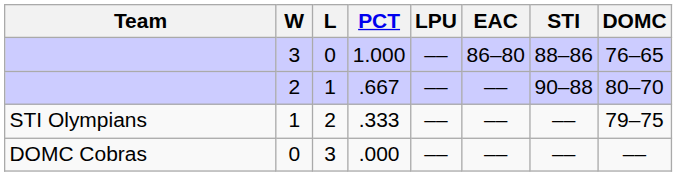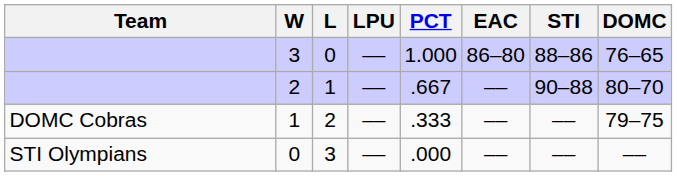columns swapped: (379, 21) <-> (436, 21)
(78, 120) STI Olympians -> (78, 120) DOMC Cobras
(78, 154) DOMC Cobras -> (78, 154) STI Olympians
